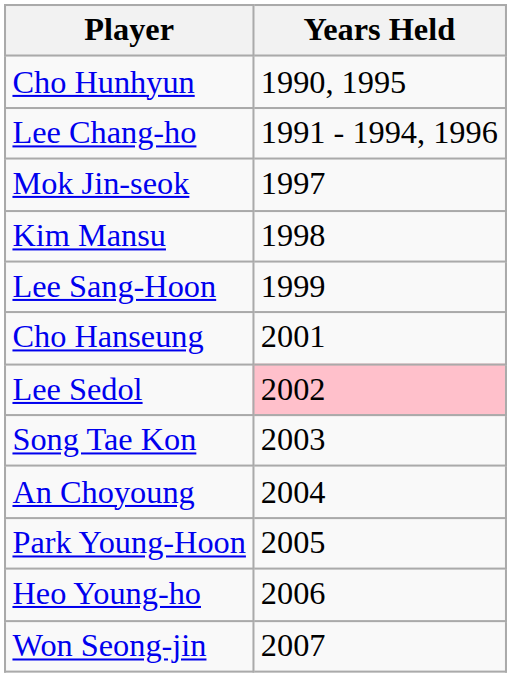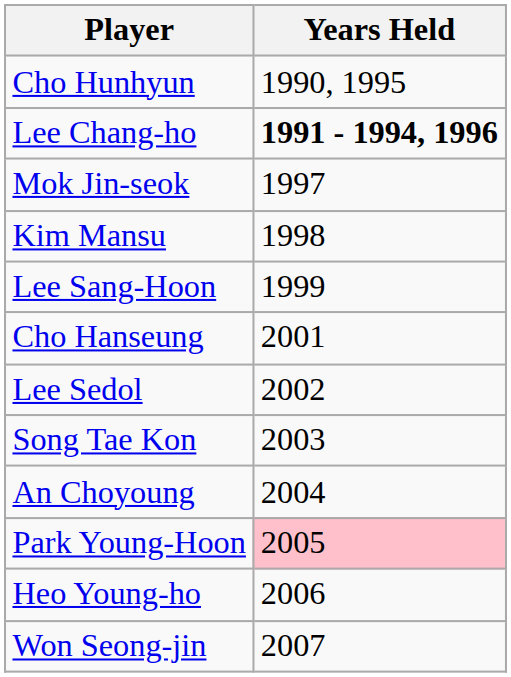(379, 132) normal -> (379, 132) bold
(293, 388) pink background -> (293, 388) no background
(293, 542) no background -> (293, 542) pink background
